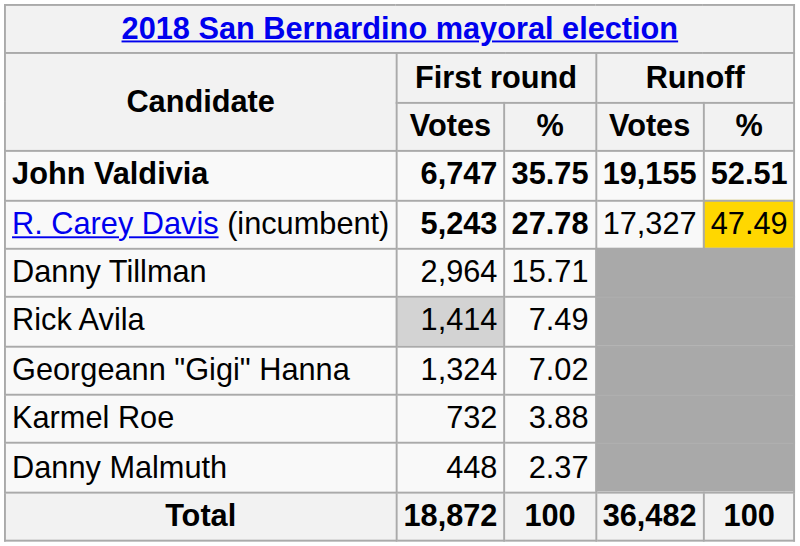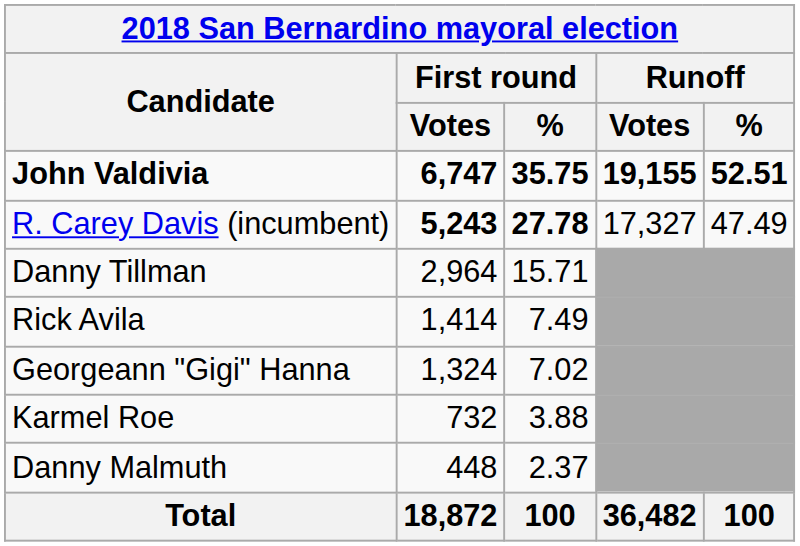(749, 223) gold background -> (749, 223) no background
(459, 321) lightgrey background -> (459, 321) no background
